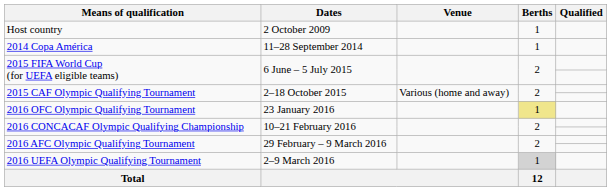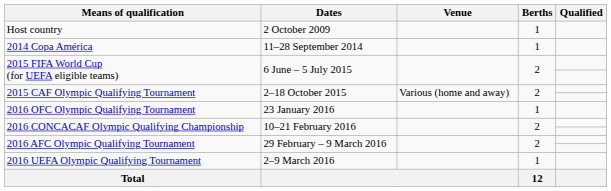(537, 110) khaki background -> (537, 110) no background
(537, 161) lightgrey background -> (537, 161) no background
